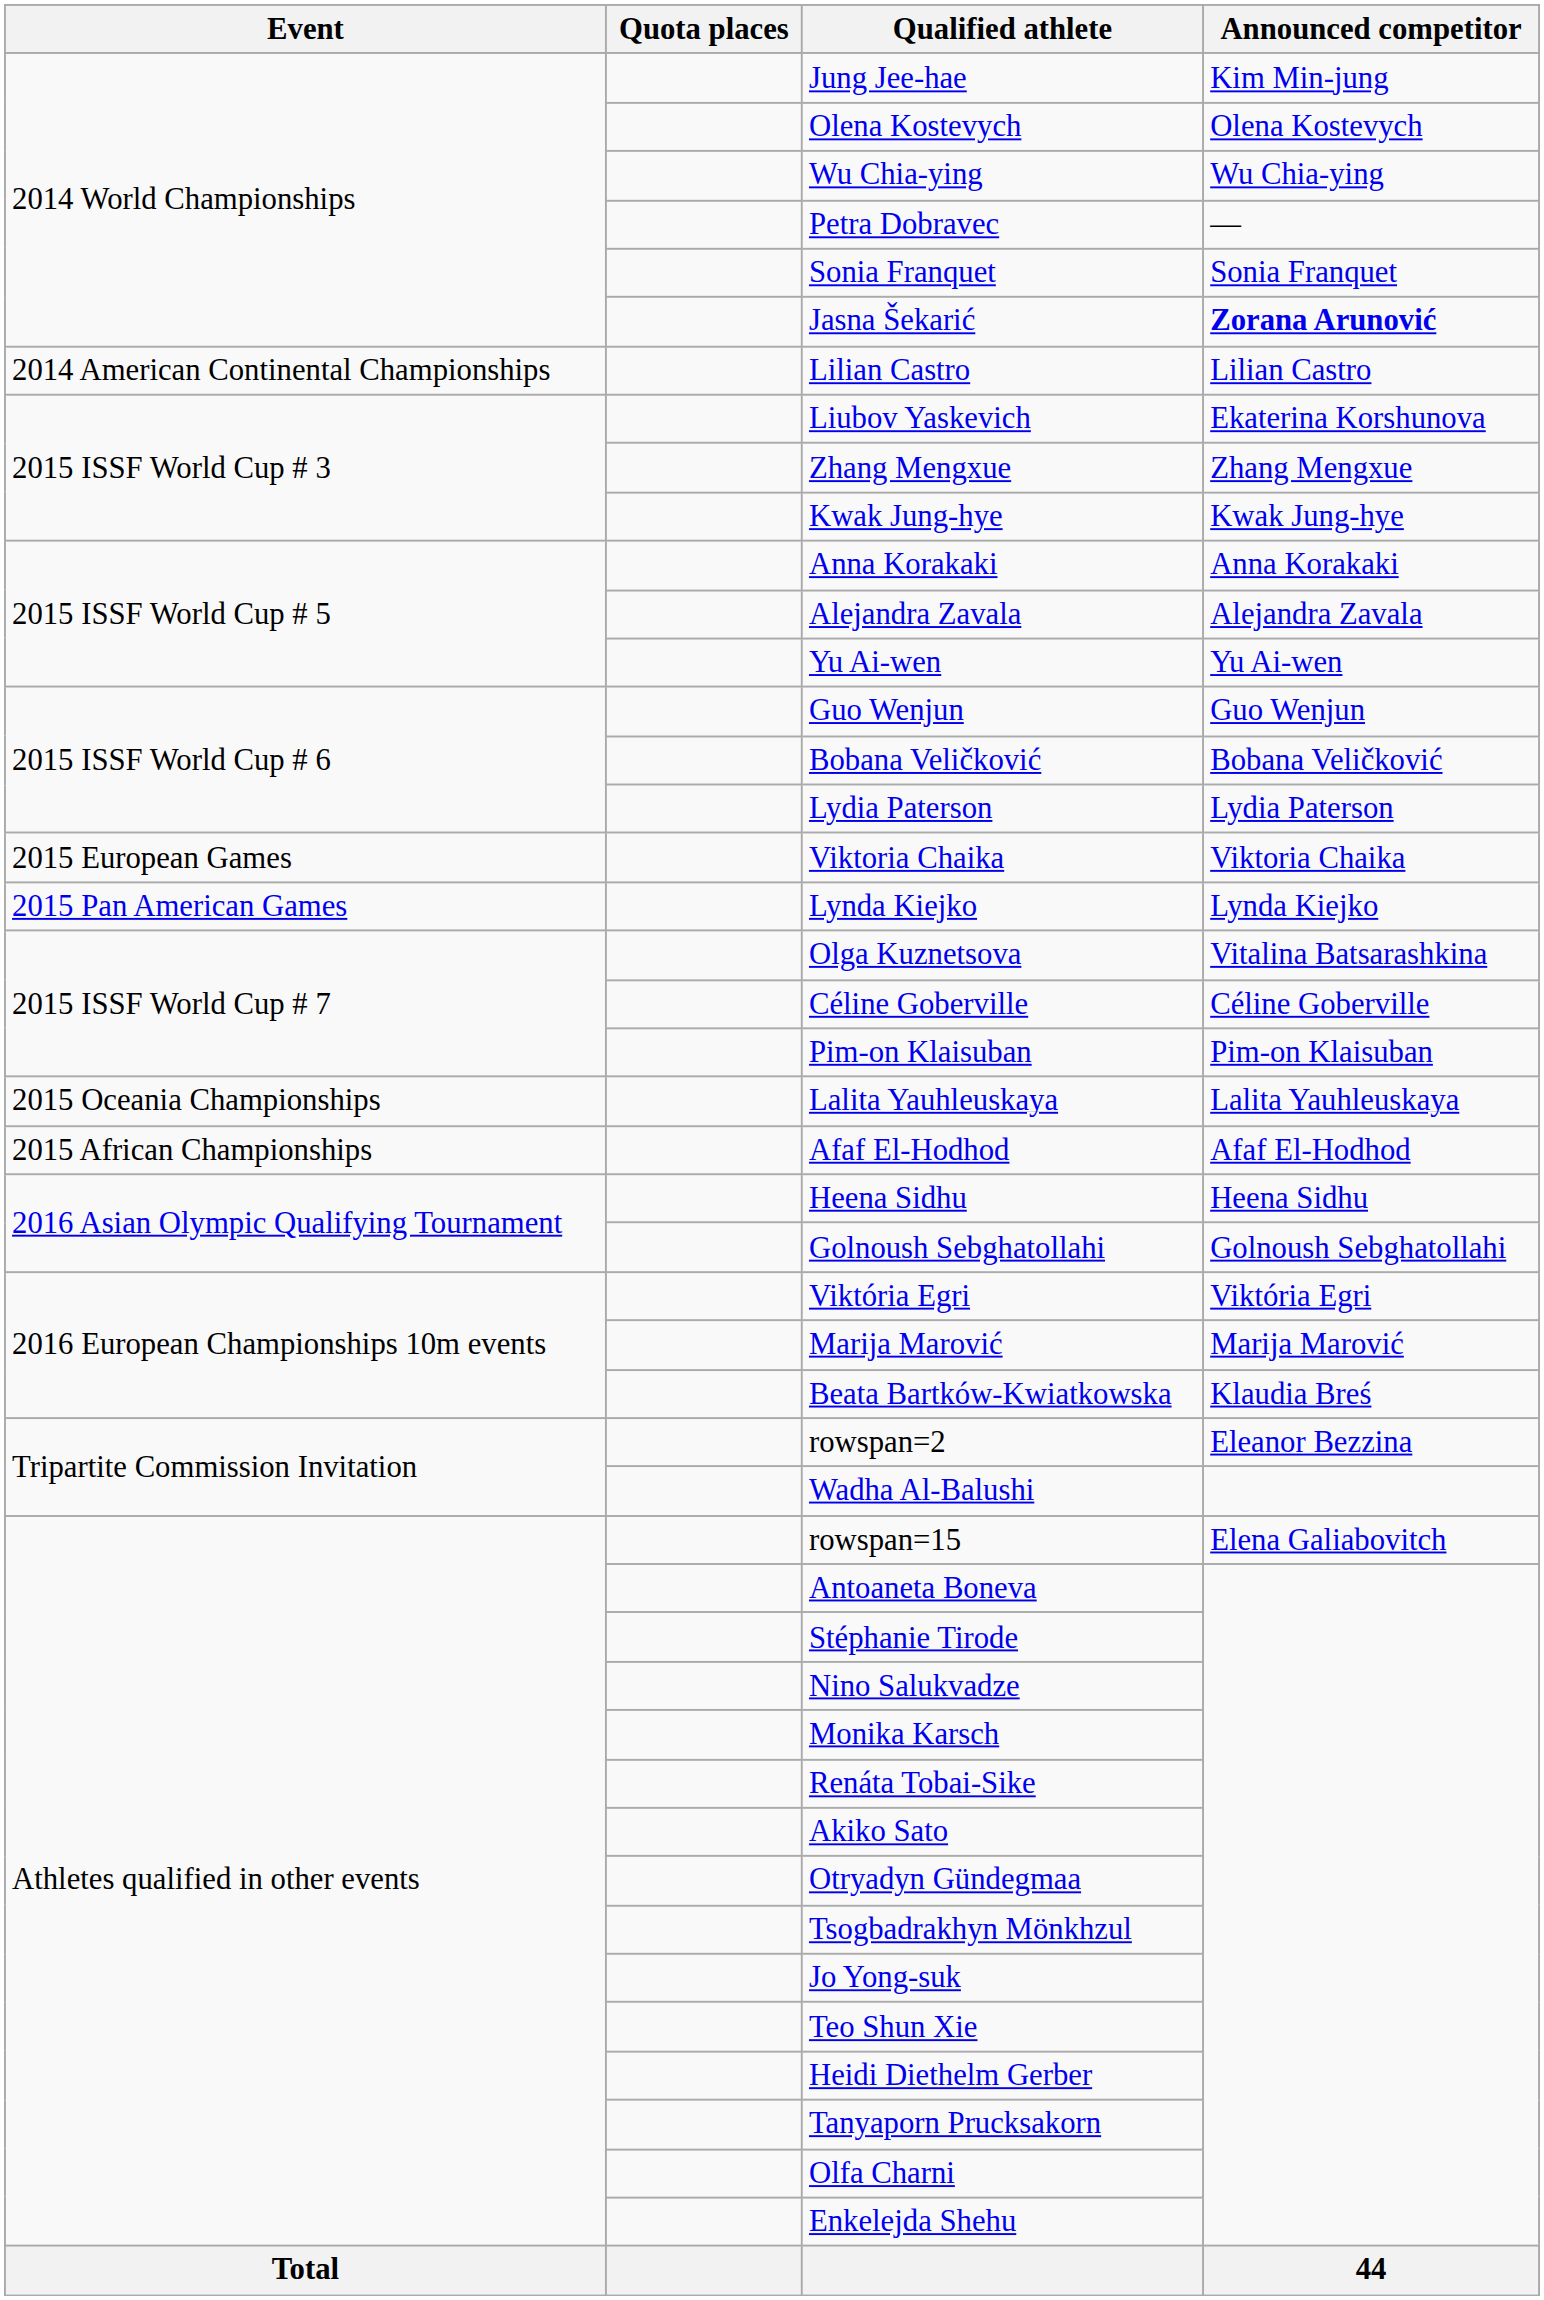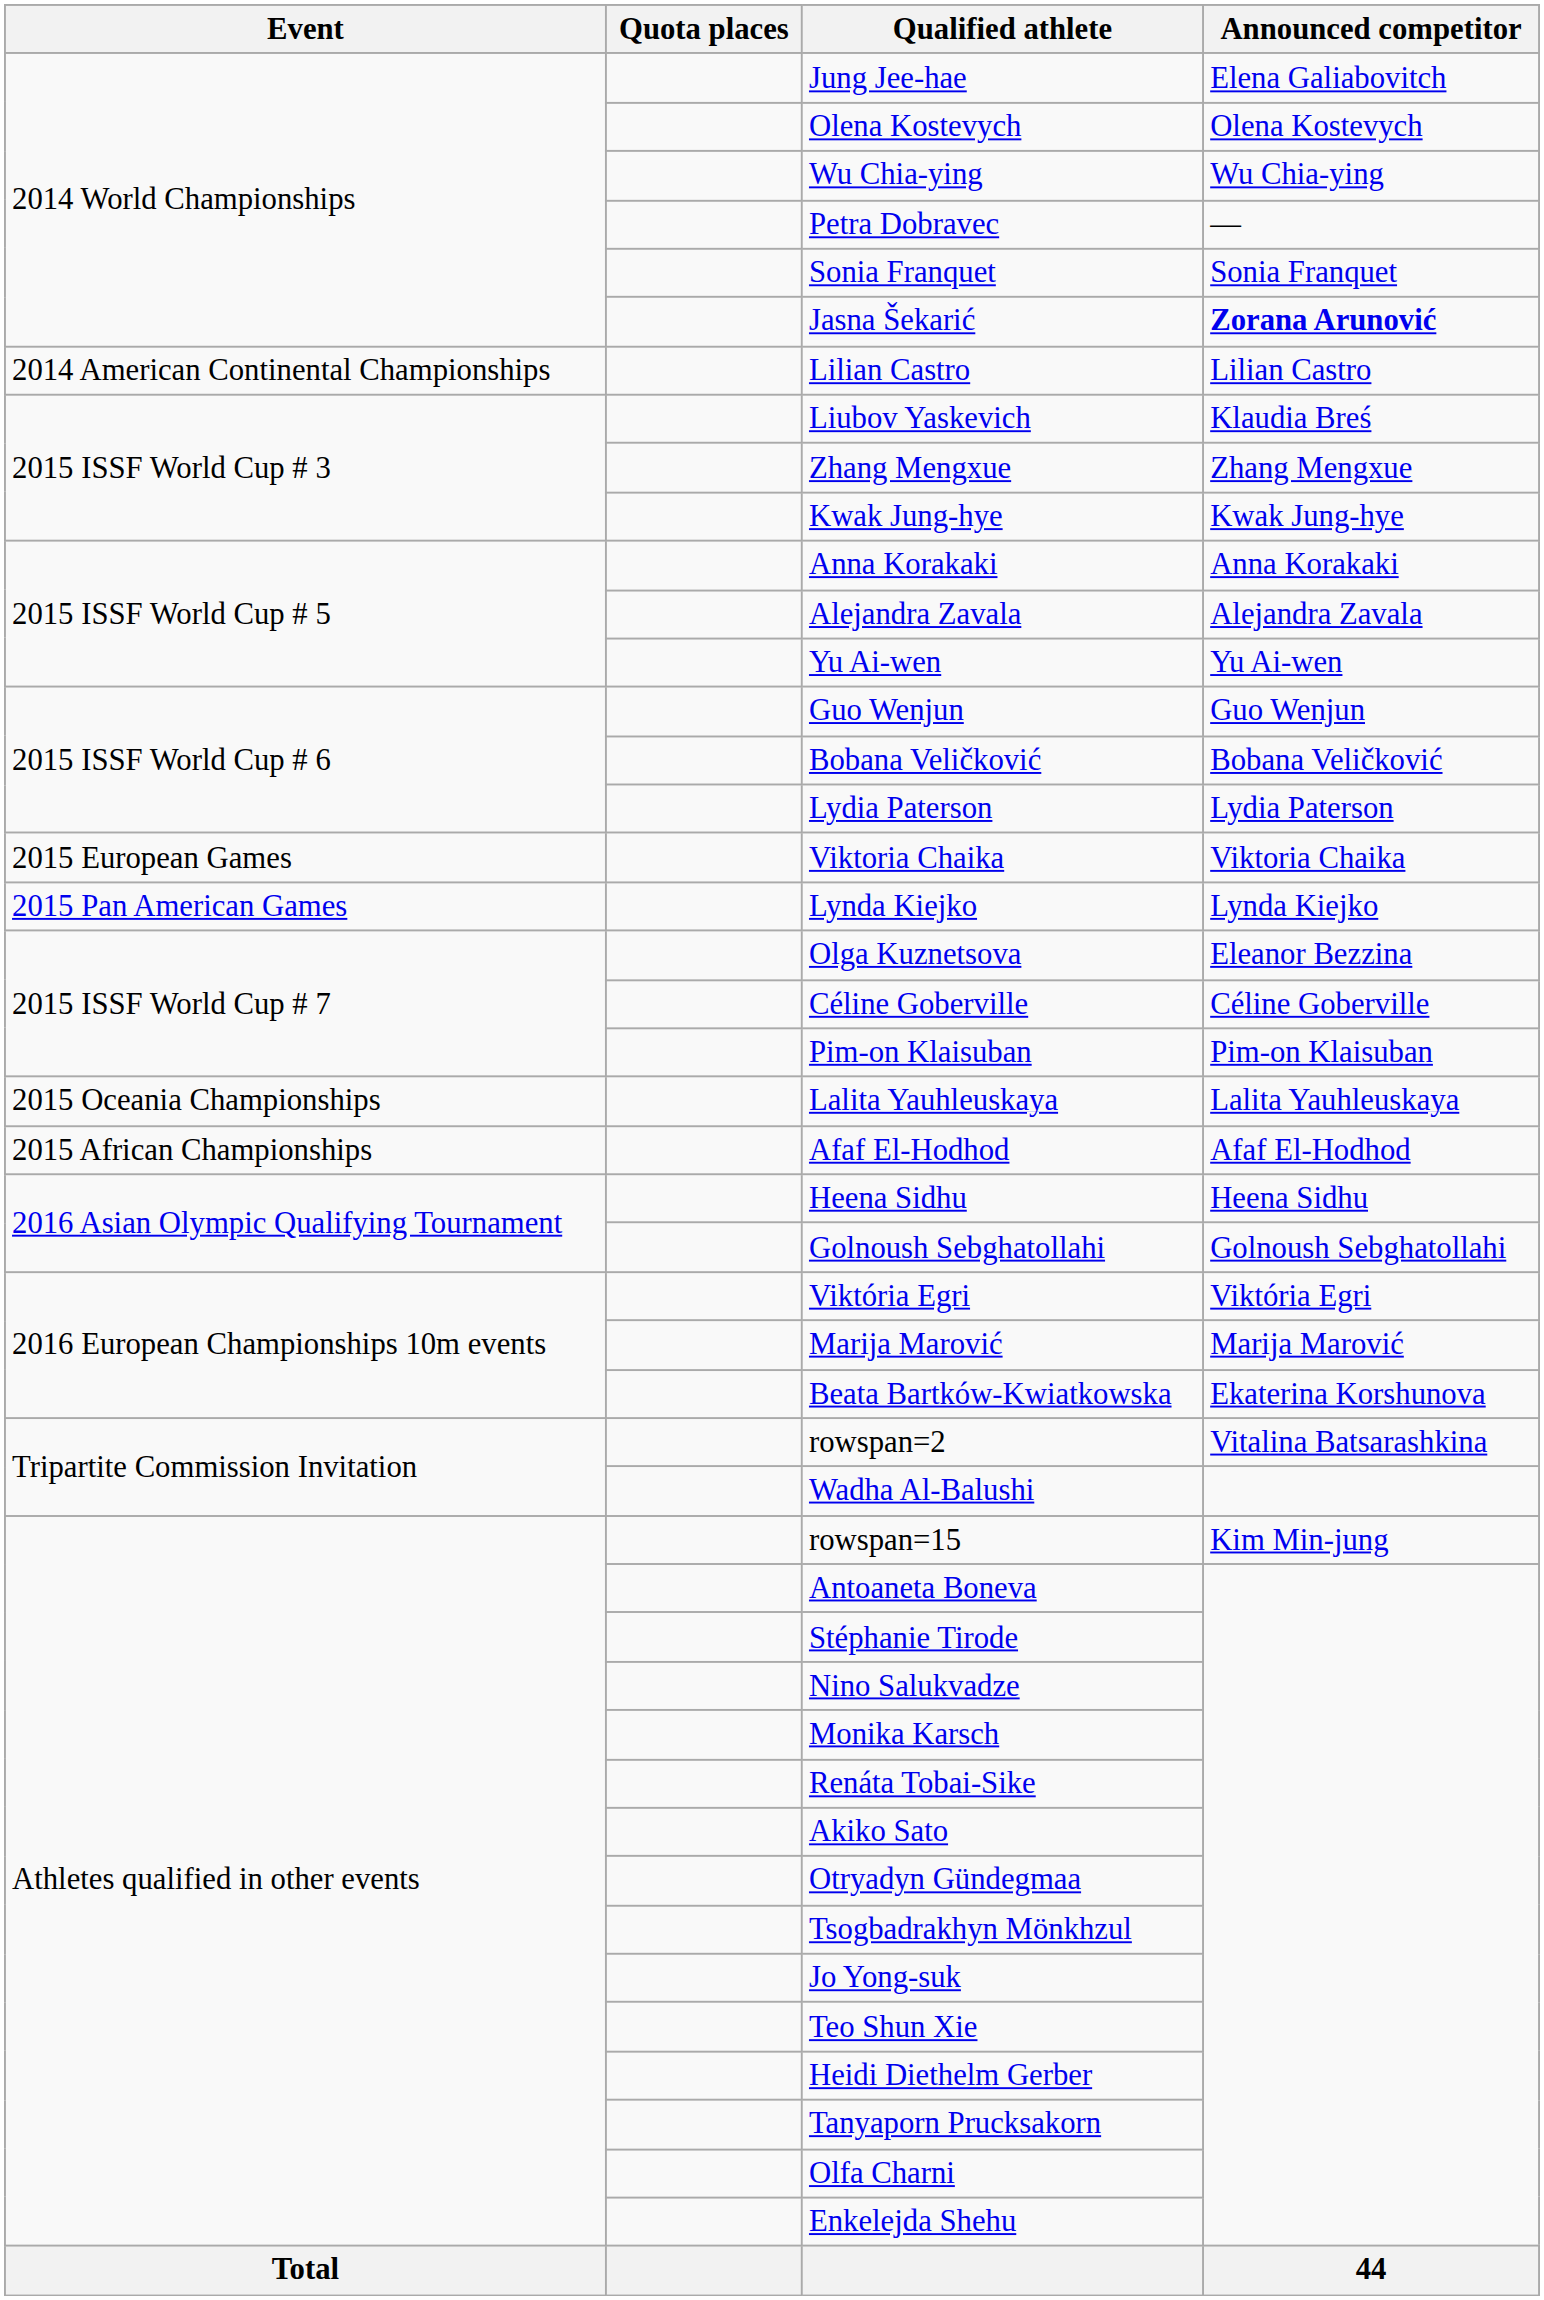(1299, 77) Kim Min-jung -> (1328, 77) Elena Galiabovitch
(1348, 418) Ekaterina Korshunova -> (1291, 418) Klaudia Breś
(1349, 954) Vitalina Batsarashkina -> (1311, 954) Eleanor Bezzina
(1291, 1393) Klaudia Breś -> (1348, 1393) Ekaterina Korshunova
(1311, 1441) Eleanor Bezzina -> (1349, 1441) Vitalina Batsarashkina
(1328, 1539) Elena Galiabovitch -> (1299, 1539) Kim Min-jung
